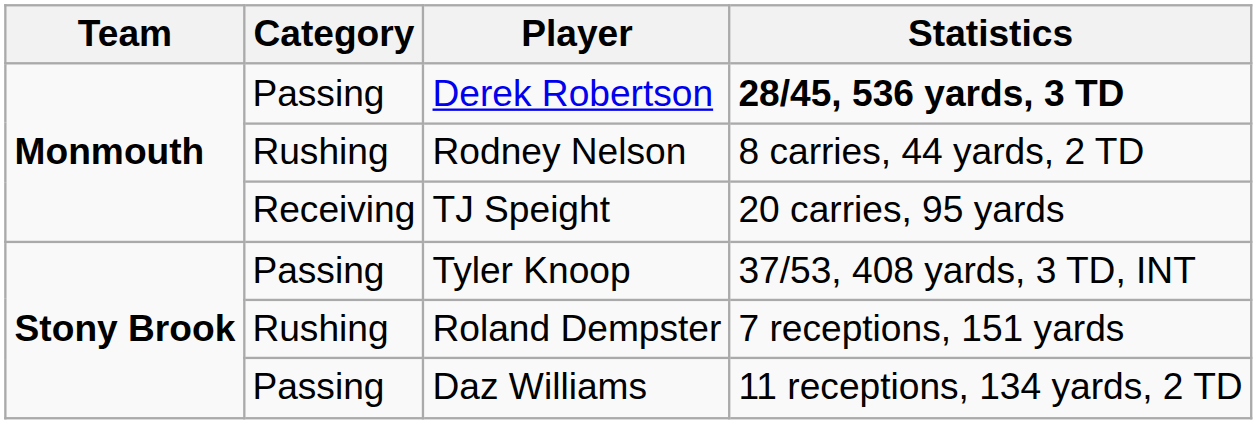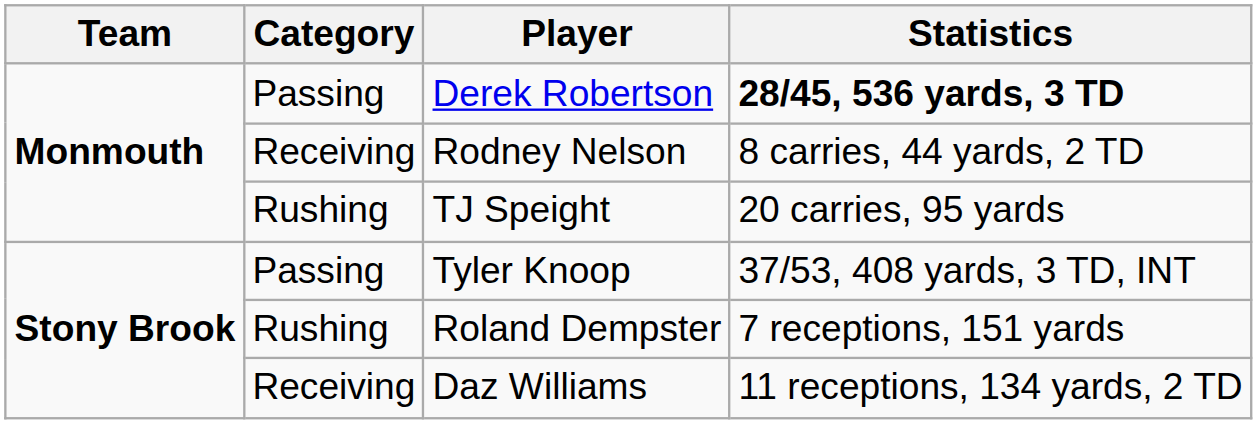(320, 151) Rushing -> (334, 151) Receiving
(334, 210) Receiving -> (320, 210) Rushing
(318, 387) Passing -> (334, 387) Receiving
